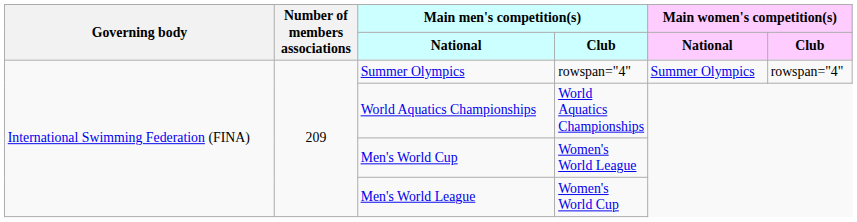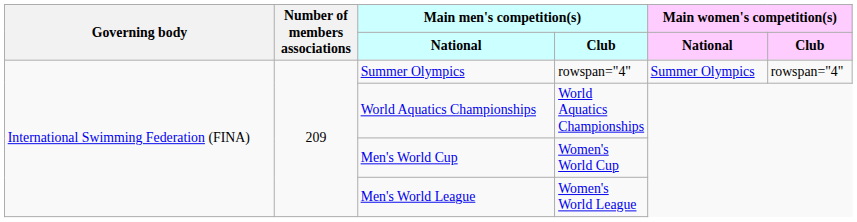(597, 158) Women's World League -> (589, 158) Women's World Cup
(589, 197) Women's World Cup -> (597, 197) Women's World League
